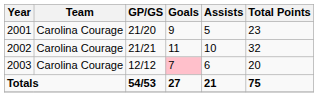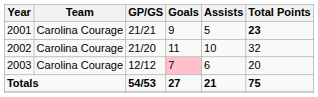(142, 30) 21/20 -> (142, 30) 21/21
(254, 30) normal -> (254, 30) bold
(142, 48) 21/21 -> (142, 48) 21/20
